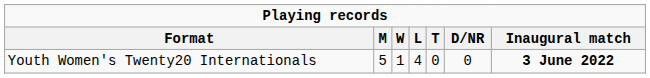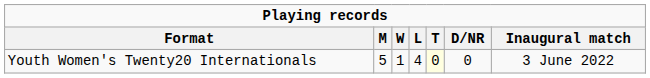(435, 61) no background -> (435, 61) lightyellow background
(568, 61) bold -> (568, 61) normal
